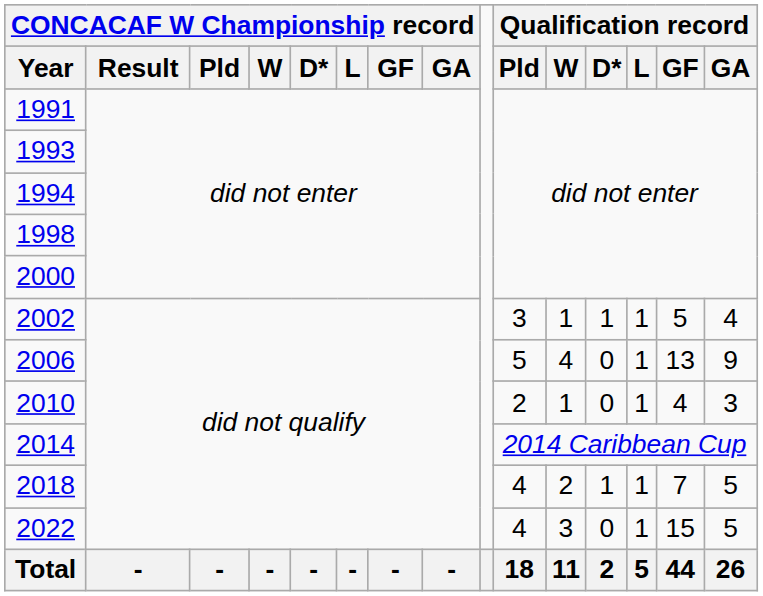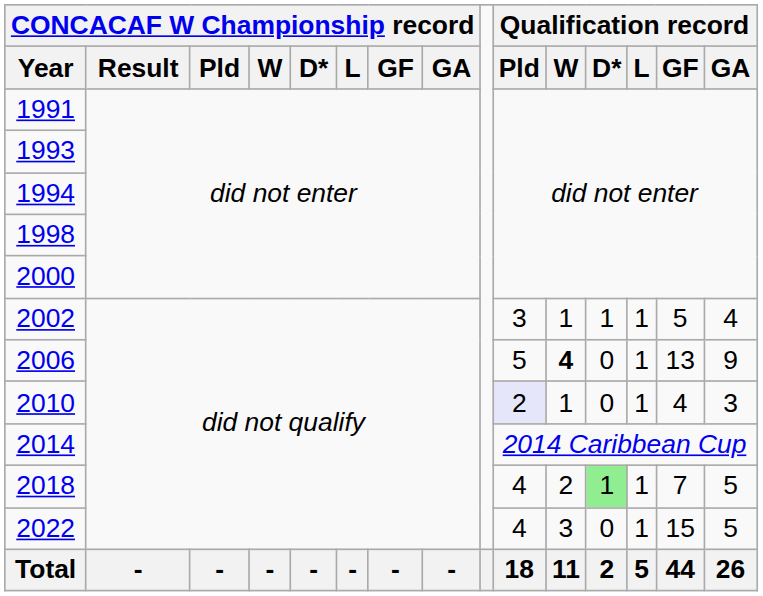(566, 360) normal -> (566, 360) bold
(519, 402) no background -> (519, 402) lavender background
(607, 485) no background -> (607, 485) lightgreen background
